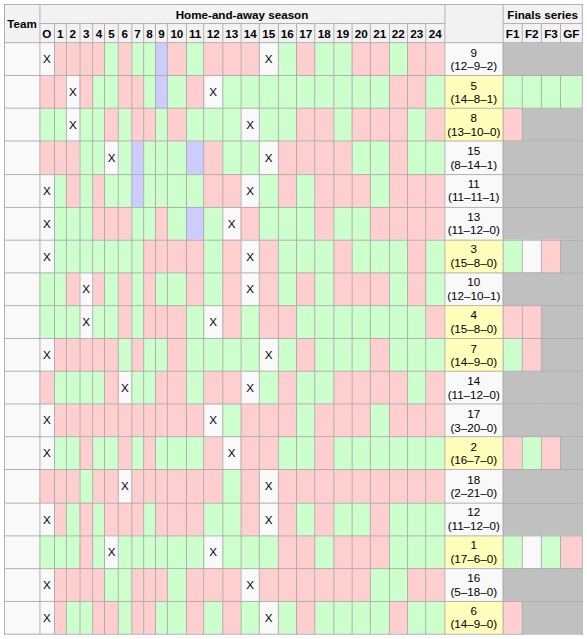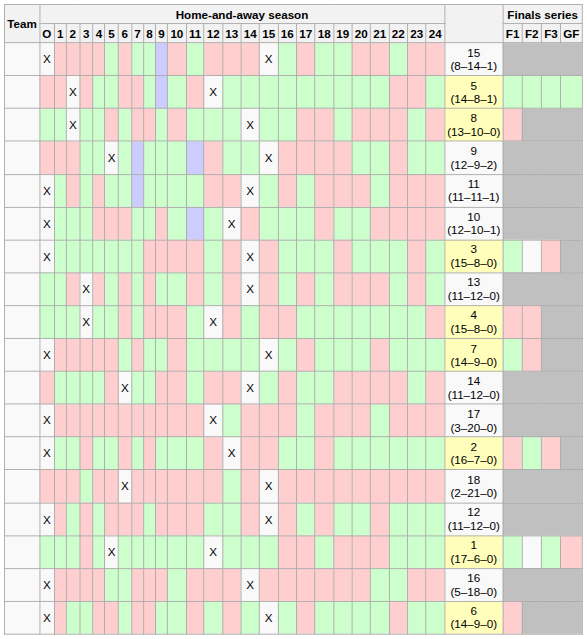(474, 59) 9 (12–9–2) -> (474, 59) 15 (8–14–1)
(474, 158) 15 (8–14–1) -> (474, 158) 9 (12–9–2)
(474, 223) 13 (11–12–0) -> (474, 223) 10 (12–10–1)
(474, 289) 10 (12–10–1) -> (474, 289) 13 (11–12–0)
